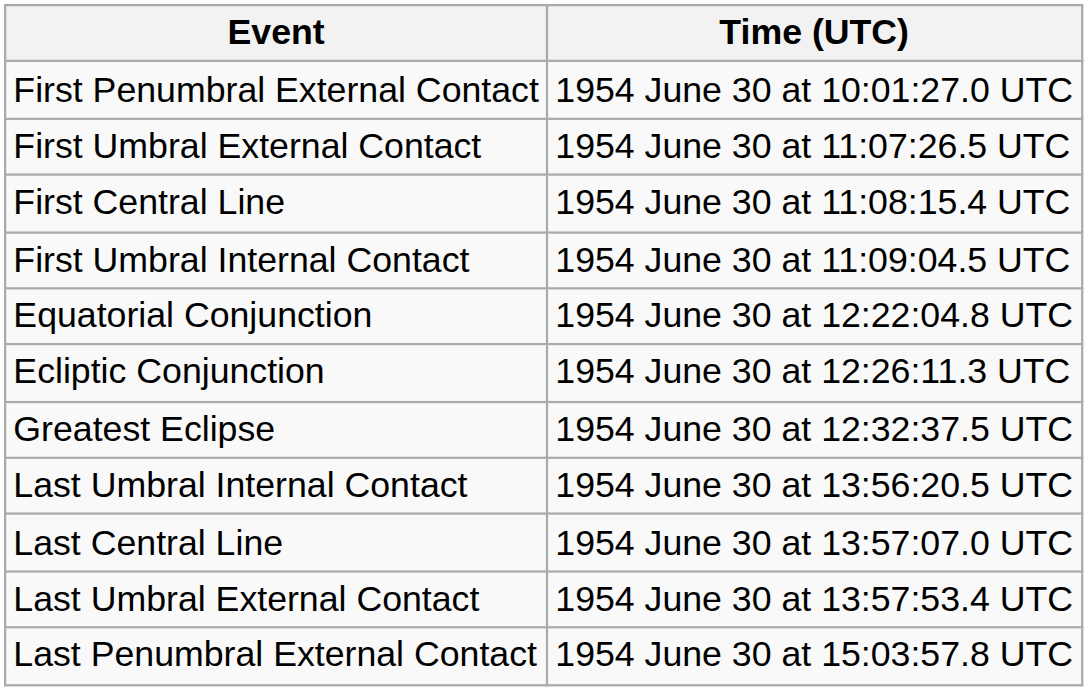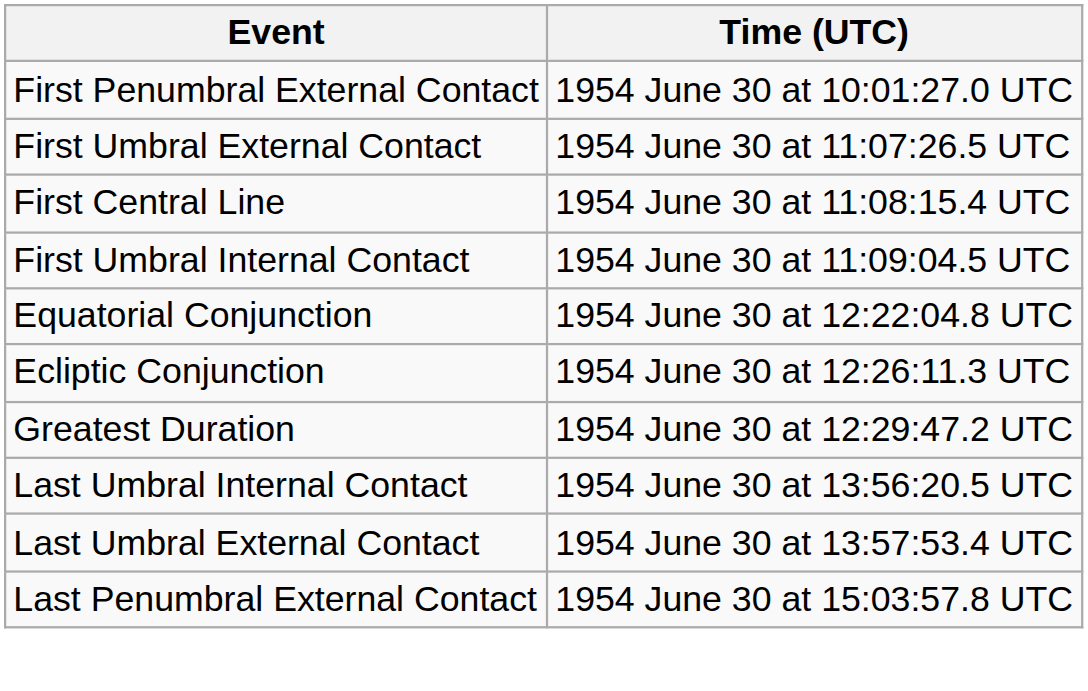+ row: (154, 428)
- row: (144, 428)
- row: (148, 542)
